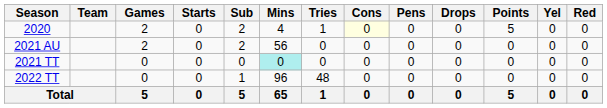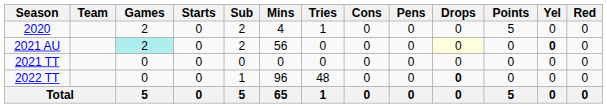(367, 29) lightyellow background -> (367, 29) no background
(145, 45) no background -> (145, 45) paleturquoise background
(458, 45) no background -> (458, 45) lightyellow background
(552, 45) normal -> (552, 45) bold
(281, 62) paleturquoise background -> (281, 62) no background
(458, 78) normal -> (458, 78) bold
